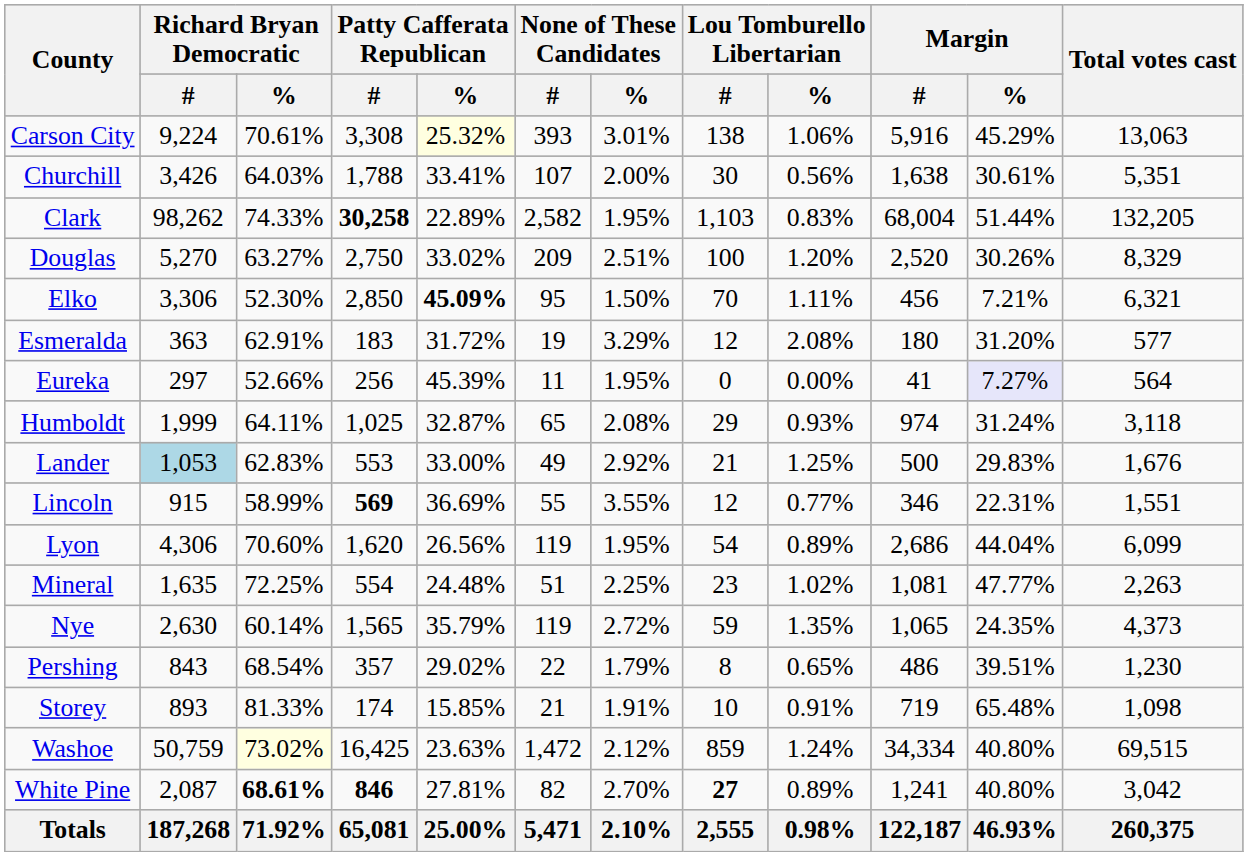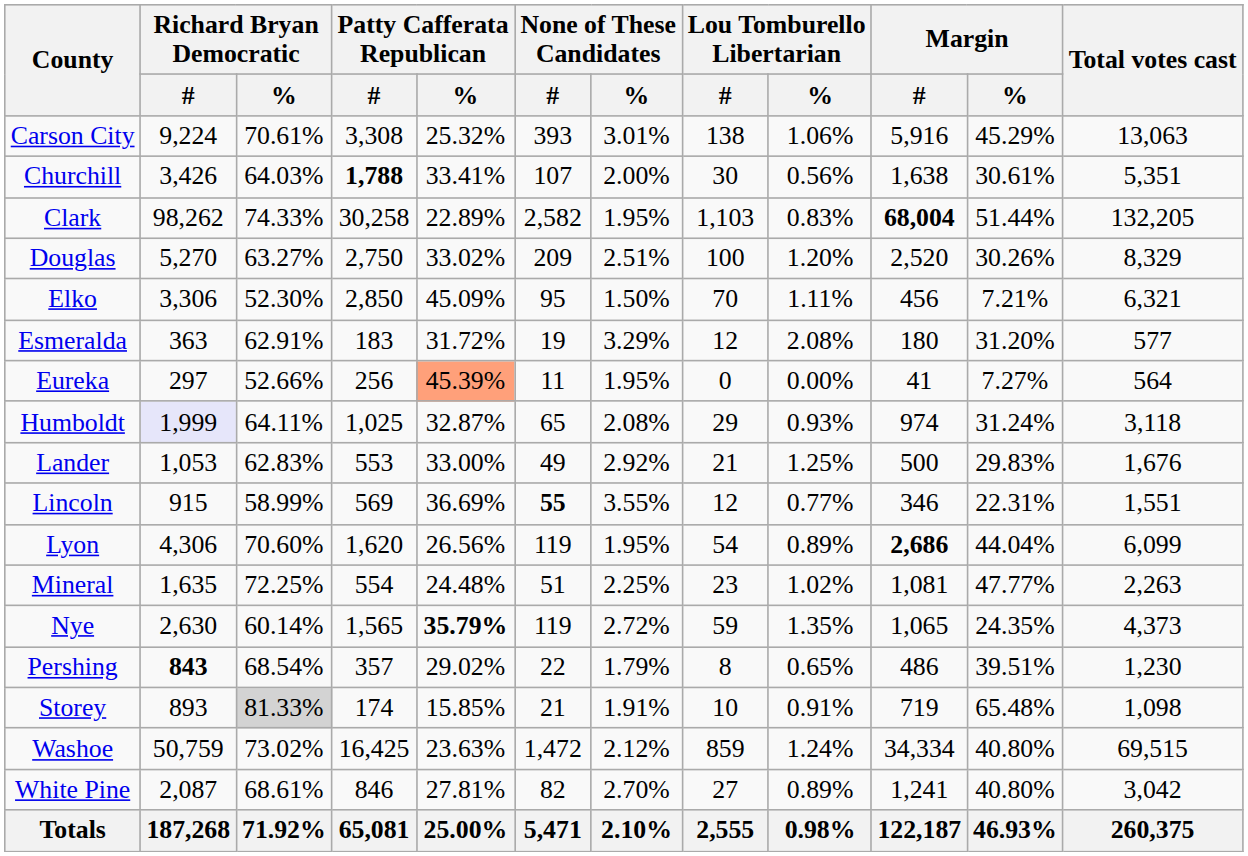(465, 135) lightyellow background -> (465, 135) no background
(374, 176) normal -> (374, 176) bold
(374, 217) bold -> (374, 217) normal
(919, 217) normal -> (919, 217) bold
(465, 299) bold -> (465, 299) normal
(465, 380) no background -> (465, 380) lightsalmon background
(1015, 380) lavender background -> (1015, 380) no background
(188, 421) no background -> (188, 421) lavender background
(188, 462) lightblue background -> (188, 462) no background
(374, 503) bold -> (374, 503) normal
(553, 503) normal -> (553, 503) bold
(919, 544) normal -> (919, 544) bold
(465, 625) normal -> (465, 625) bold
(188, 666) normal -> (188, 666) bold
(284, 707) no background -> (284, 707) lightgrey background
(284, 748) lightyellow background -> (284, 748) no background
(284, 789) bold -> (284, 789) normal
(374, 789) bold -> (374, 789) normal
(725, 789) bold -> (725, 789) normal
